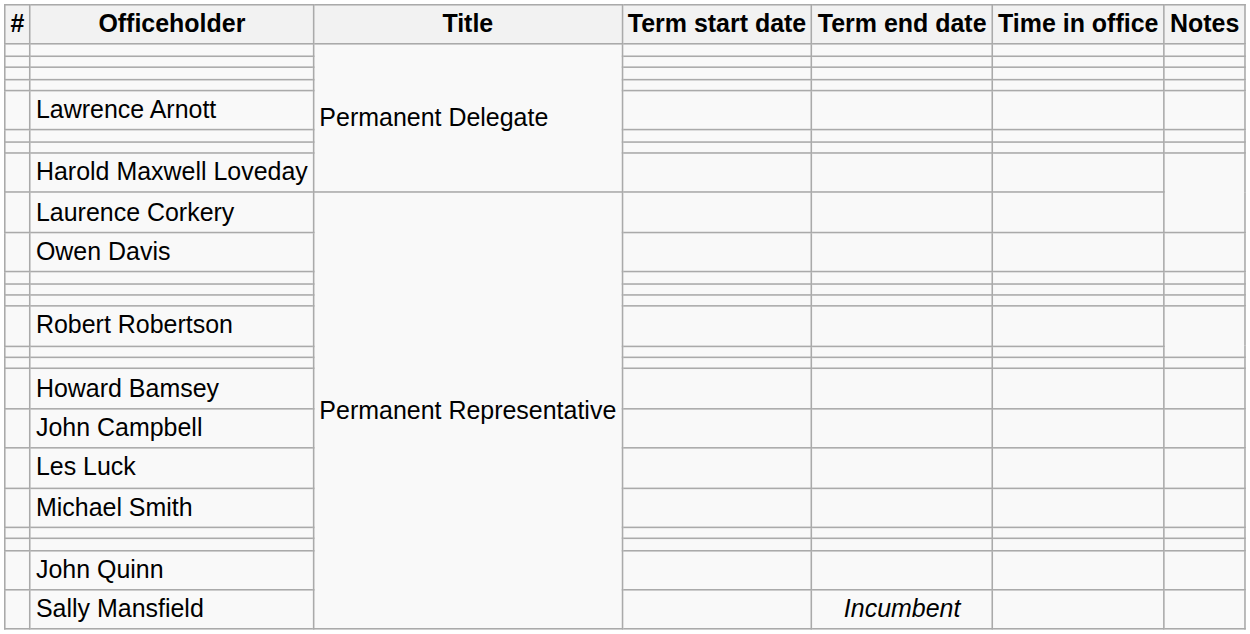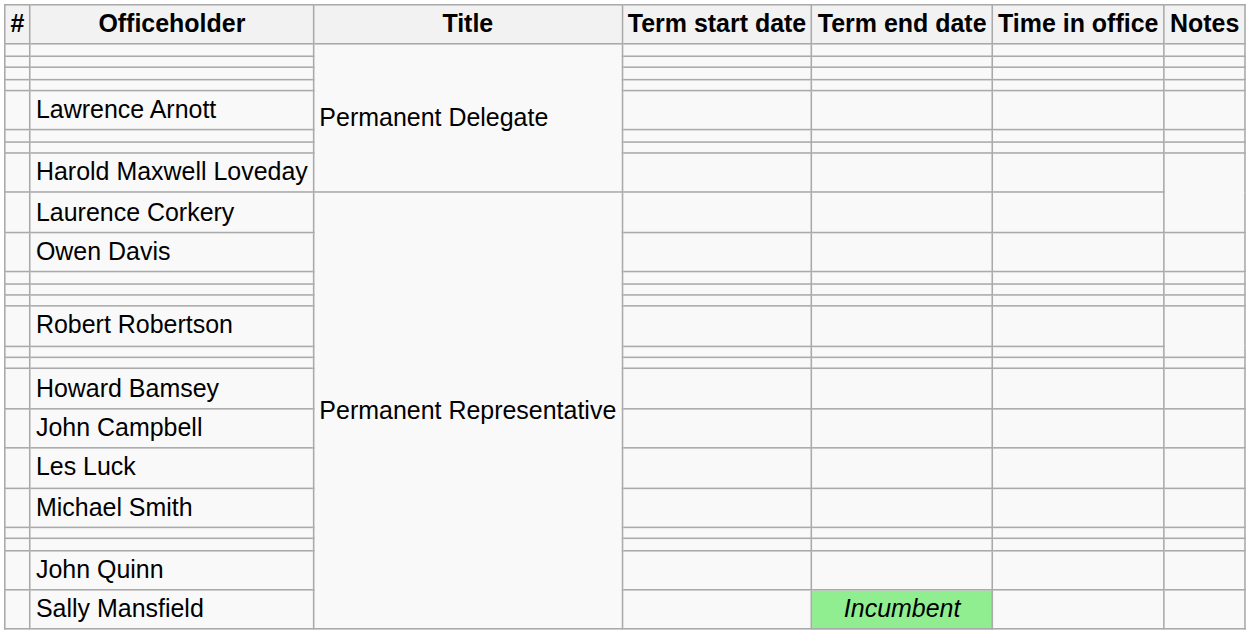(902, 609) no background -> (902, 609) lightgreen background
